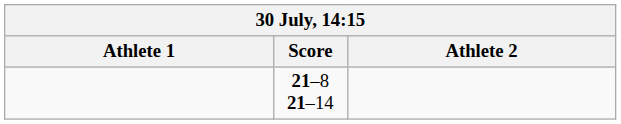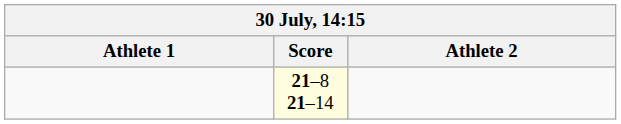(310, 93) no background -> (310, 93) lightyellow background
